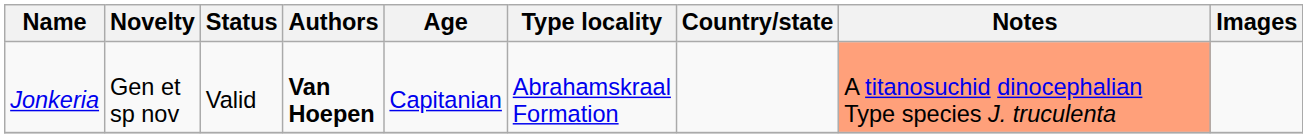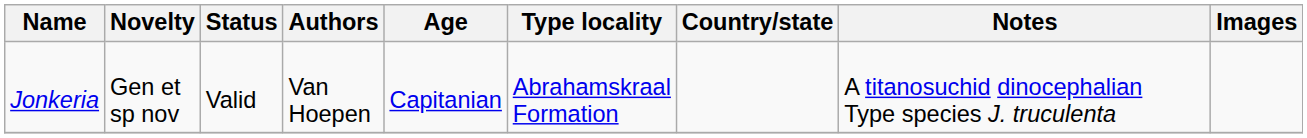(332, 100) bold -> (330, 100) normal
(993, 100) lightsalmon background -> (993, 100) no background
